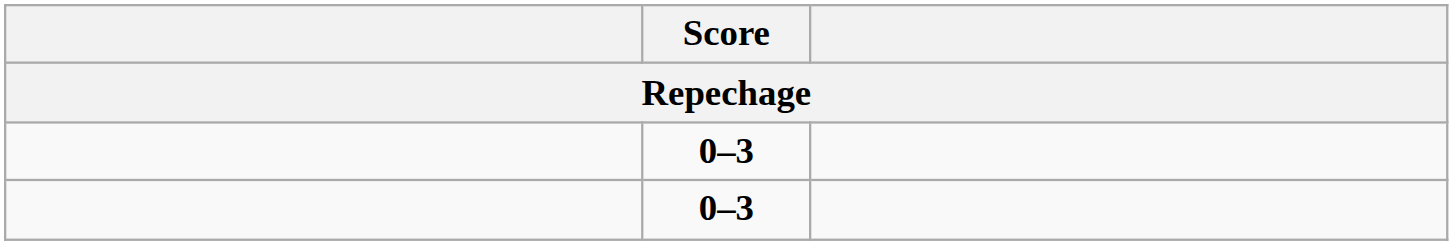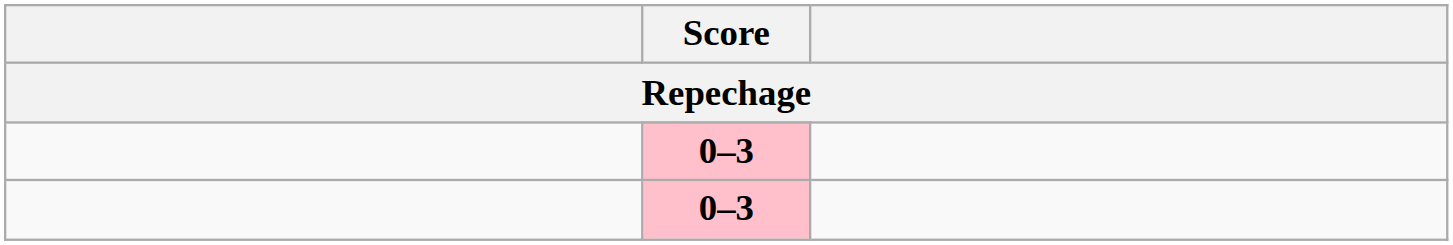(726, 150) no background -> (726, 150) pink background
(726, 208) no background -> (726, 208) pink background
